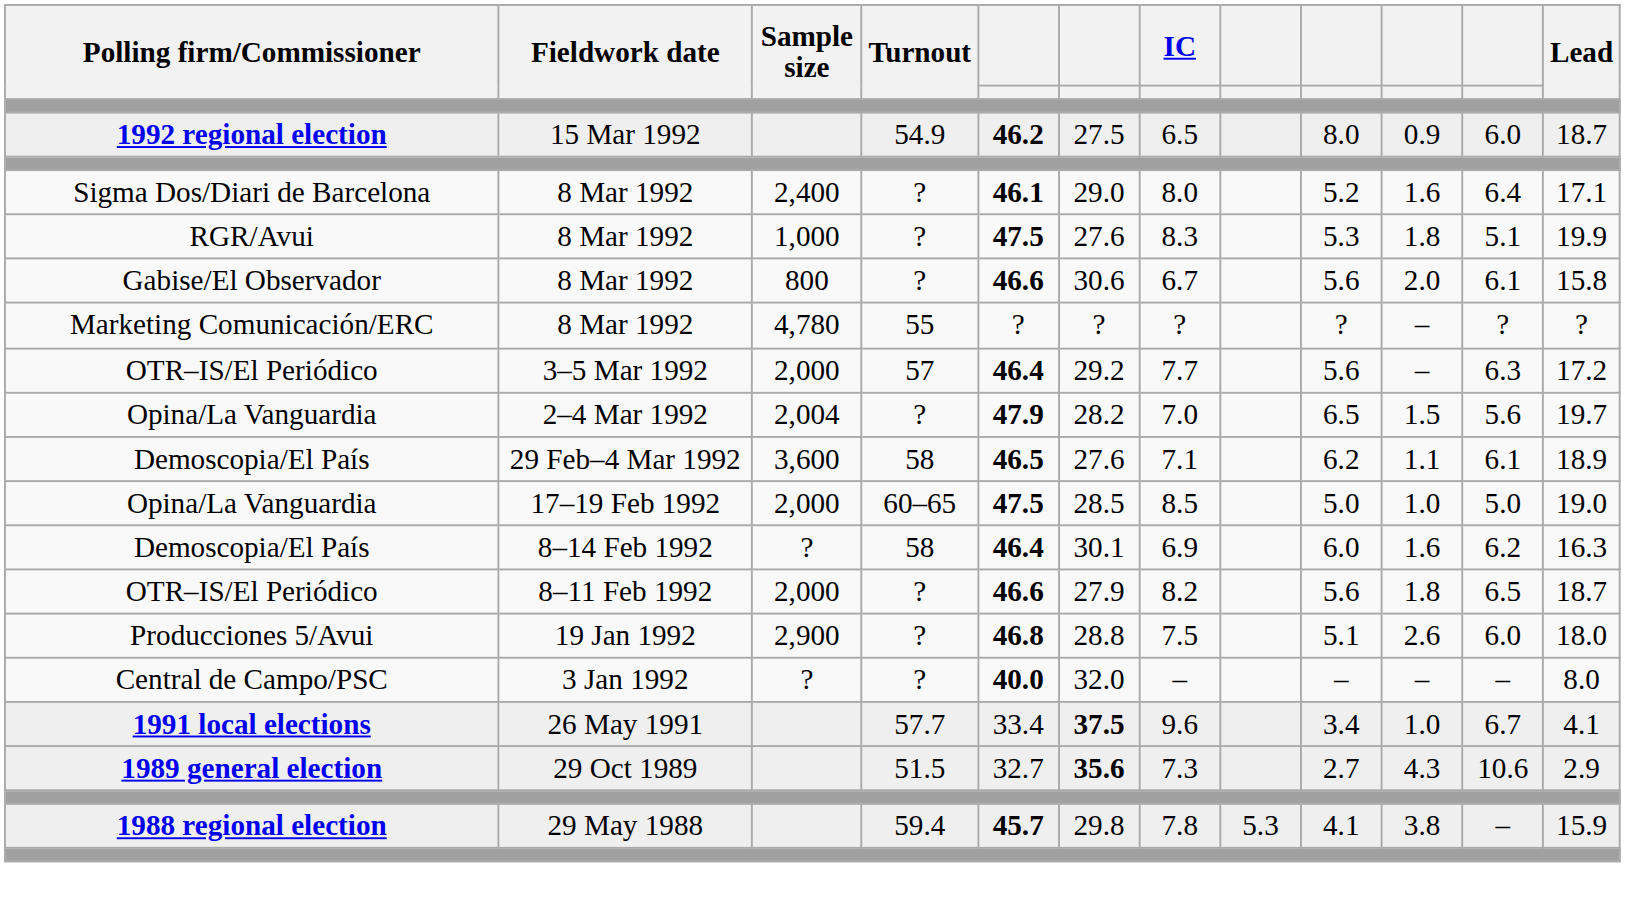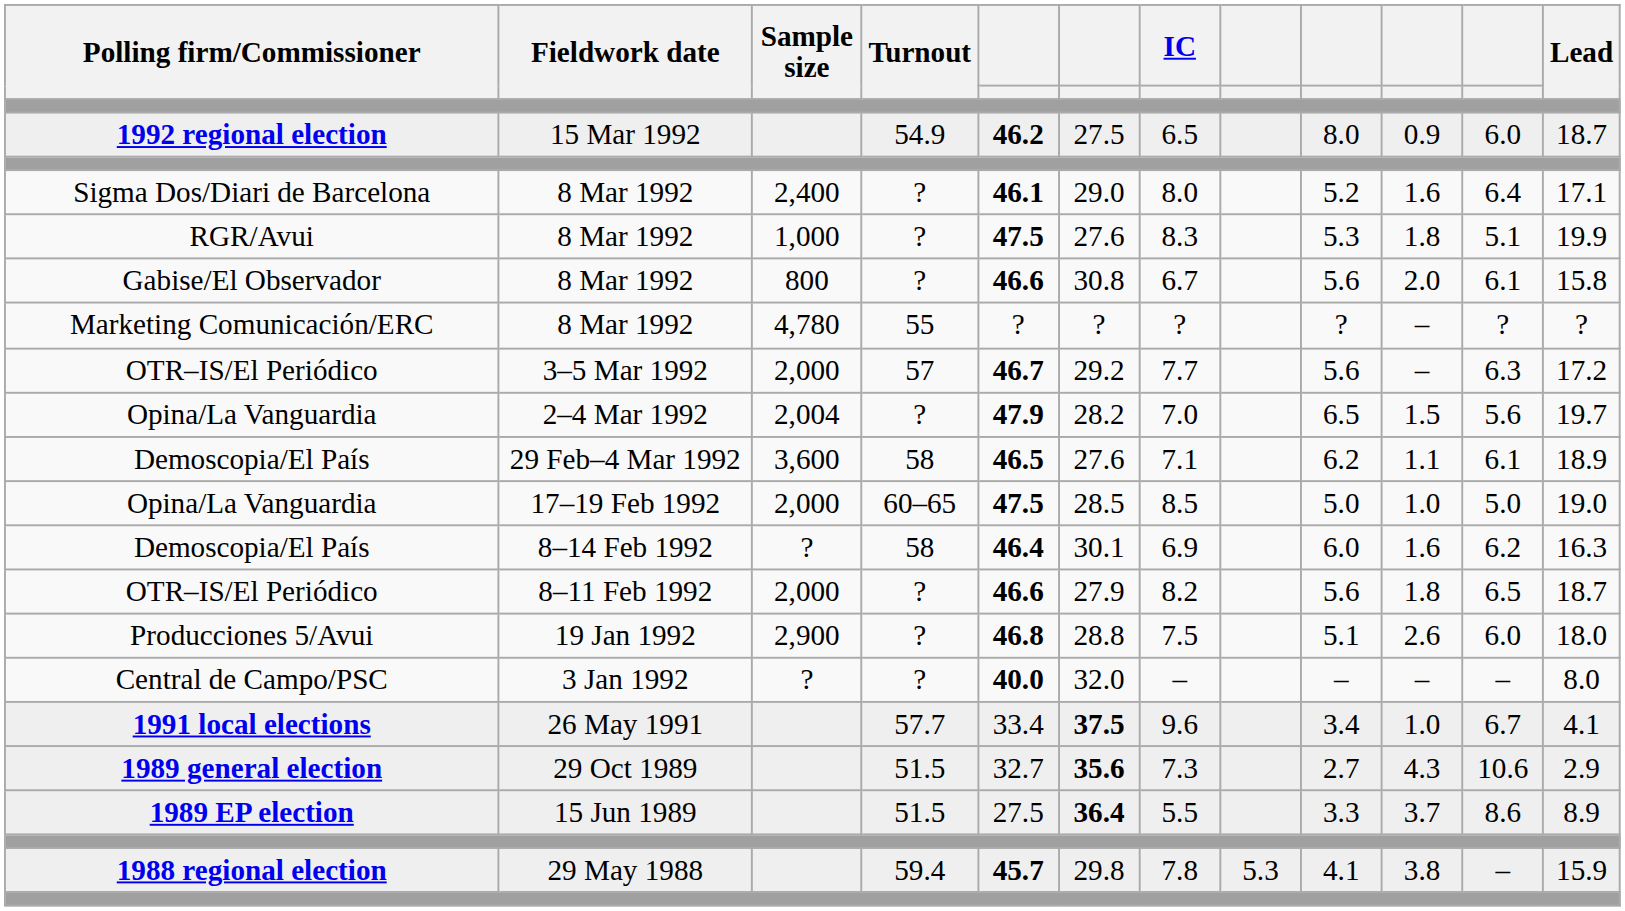(1099, 280) 30.6 -> (1099, 280) 30.8
(1018, 369) 46.4 -> (1018, 369) 46.7
+ row: (252, 812)
